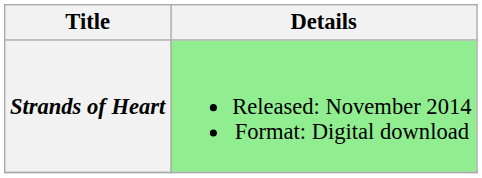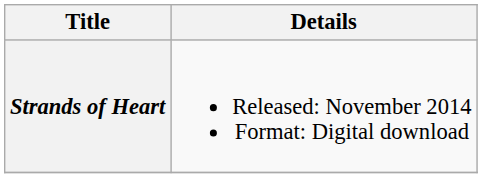(324, 119) lightgreen background -> (324, 119) no background
